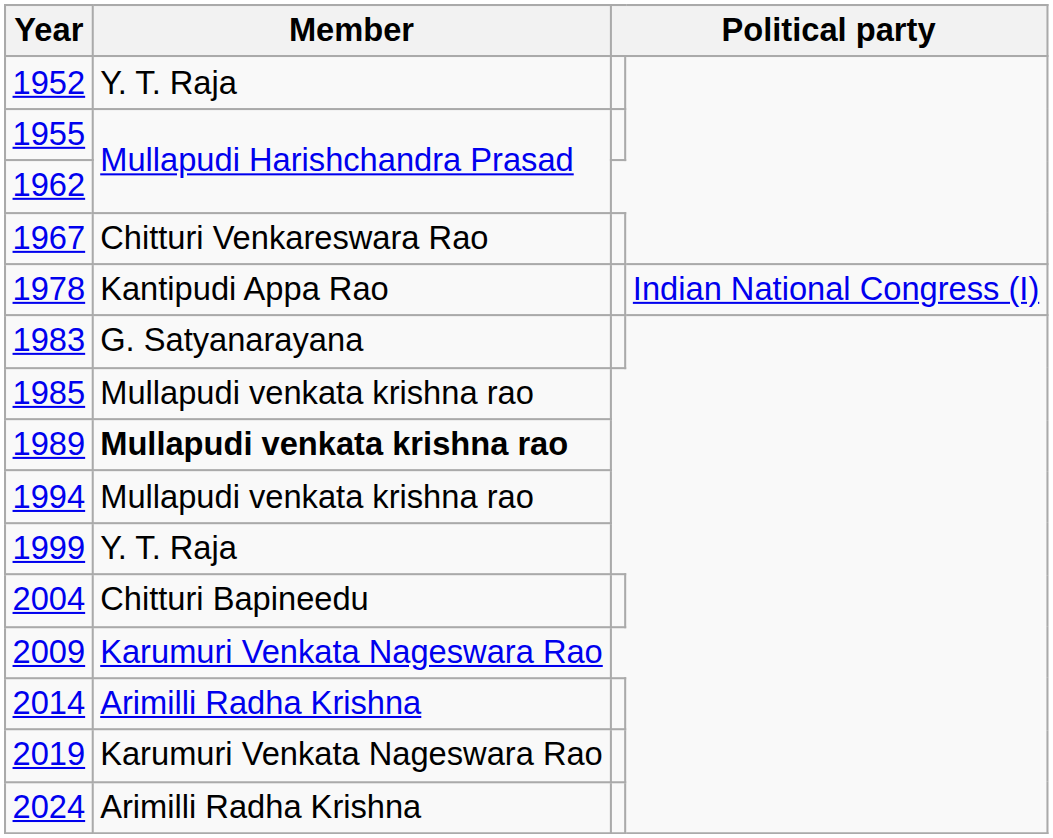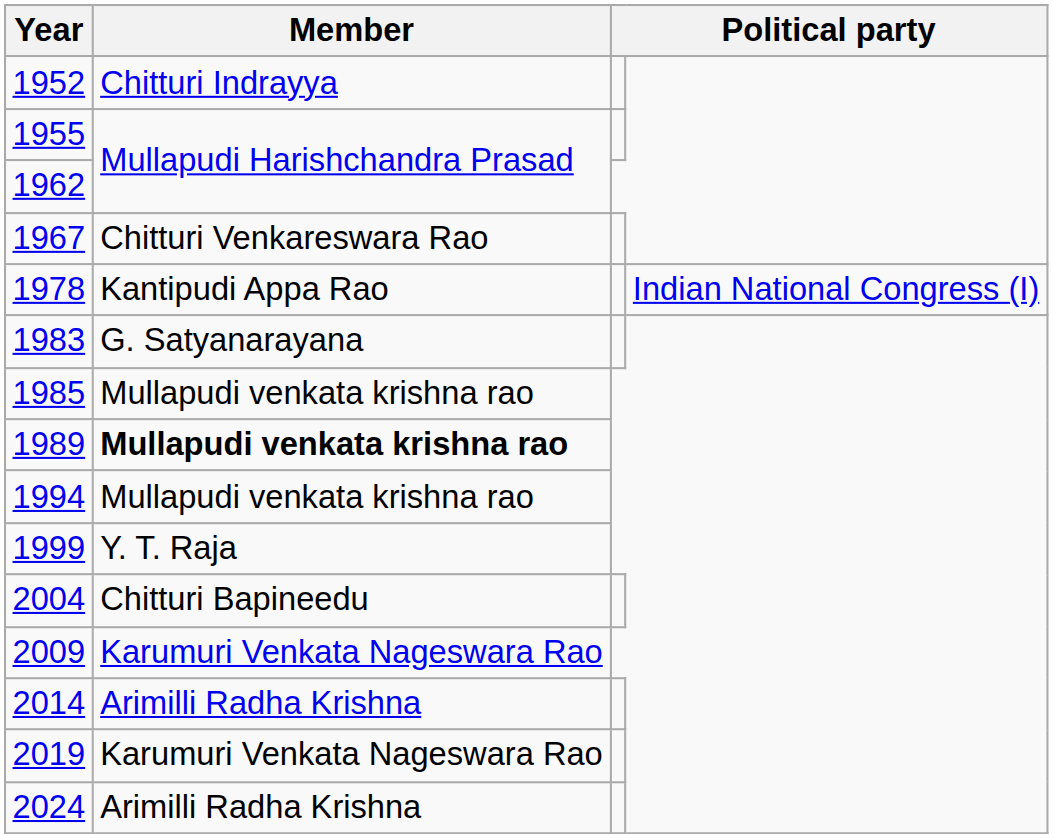(169, 82) Y. T. Raja -> (219, 82) Chitturi Indrayya
